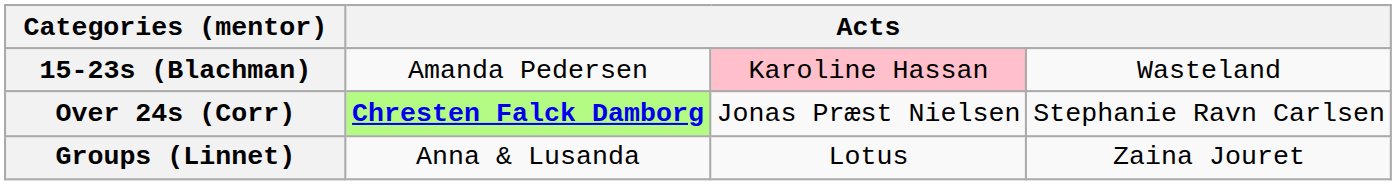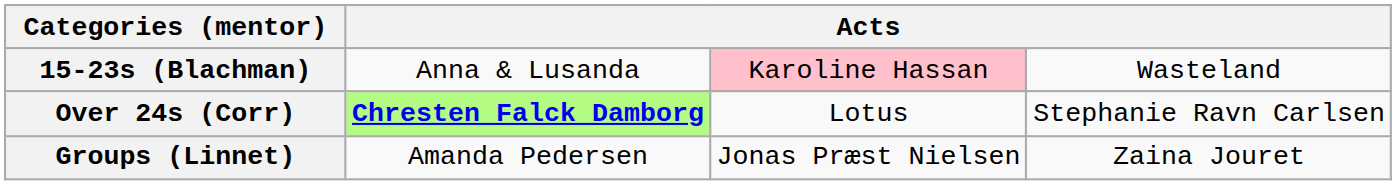(528, 70) Amanda Pedersen -> (528, 70) Anna & Lusanda
(869, 114) Jonas Præst Nielsen -> (869, 114) Lotus
(528, 157) Anna & Lusanda -> (528, 157) Amanda Pedersen
(869, 157) Lotus -> (869, 157) Jonas Præst Nielsen
